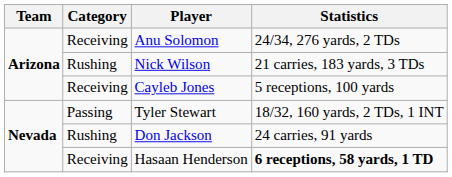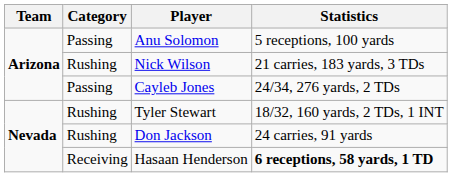(97, 40) Receiving -> (90, 40) Passing
(327, 40) 24/34, 276 yards, 2 TDs -> (324, 40) 5 receptions, 100 yards
(97, 88) Receiving -> (90, 88) Passing
(324, 88) 5 receptions, 100 yards -> (327, 88) 24/34, 276 yards, 2 TDs
(90, 111) Passing -> (92, 111) Rushing
